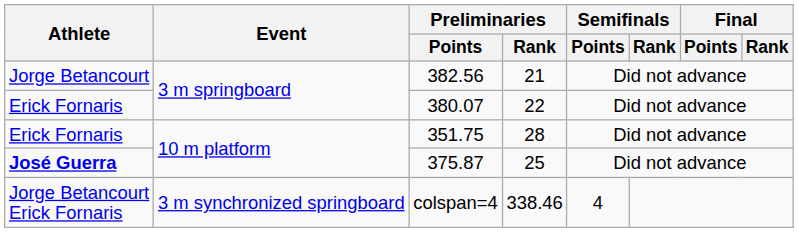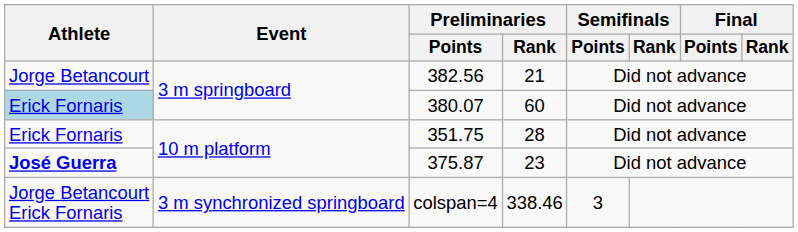(66, 105) no background -> (66, 105) lightblue background
(535, 105) 22 -> (535, 105) 60
(535, 164) 25 -> (535, 164) 23
(598, 203) 4 -> (598, 203) 3
